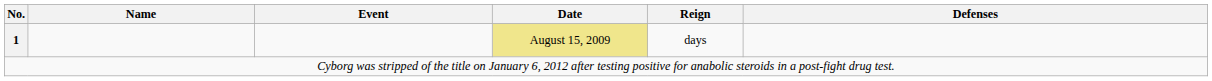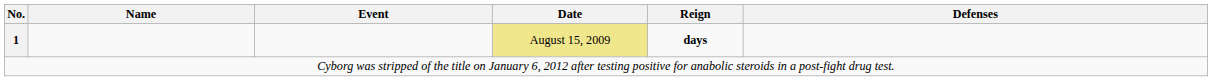(695, 40) normal -> (695, 40) bold
